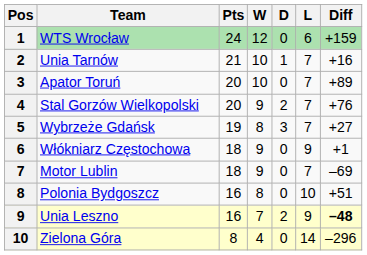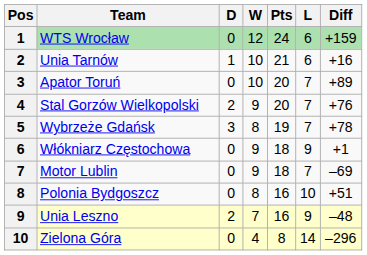columns swapped: (233, 15) <-> (284, 15)
(308, 60) 7 -> (308, 60) 6
(341, 127) +27 -> (341, 127) +78
(341, 216) bold -> (341, 216) normal
